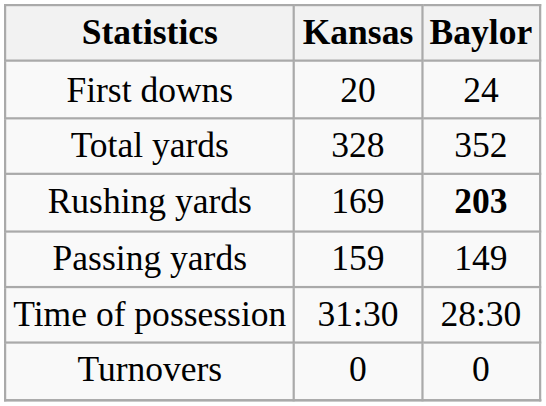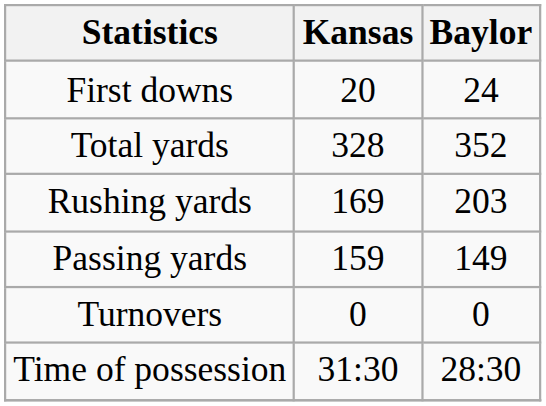(481, 201) bold -> (481, 201) normal
rows swapped: (150, 370) <-> (150, 314)
